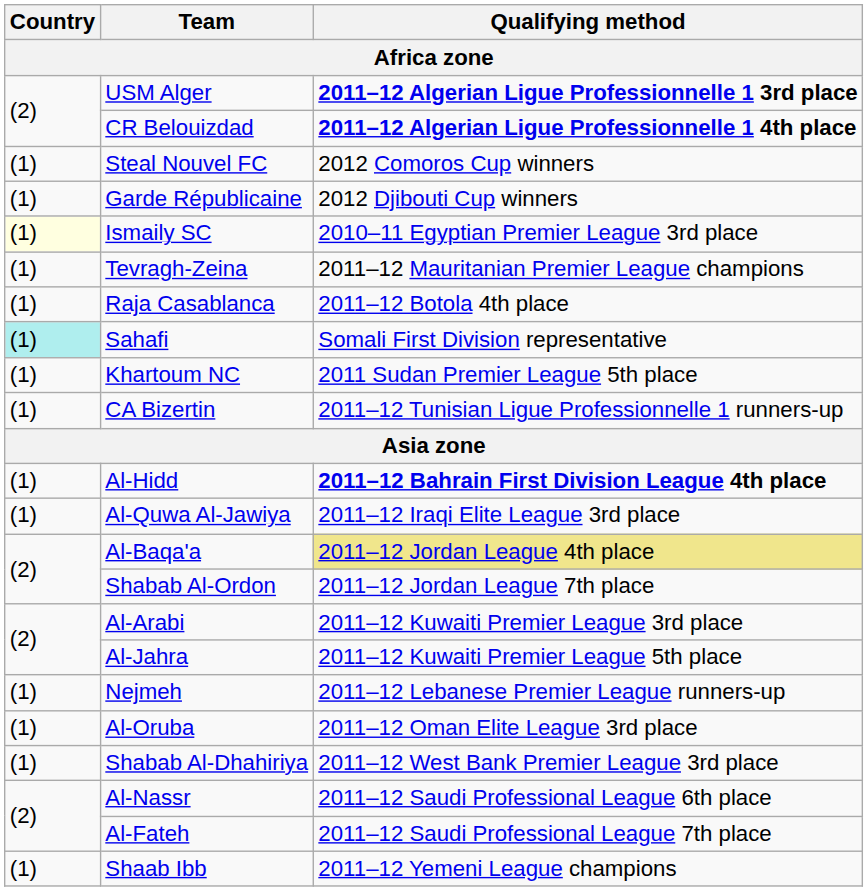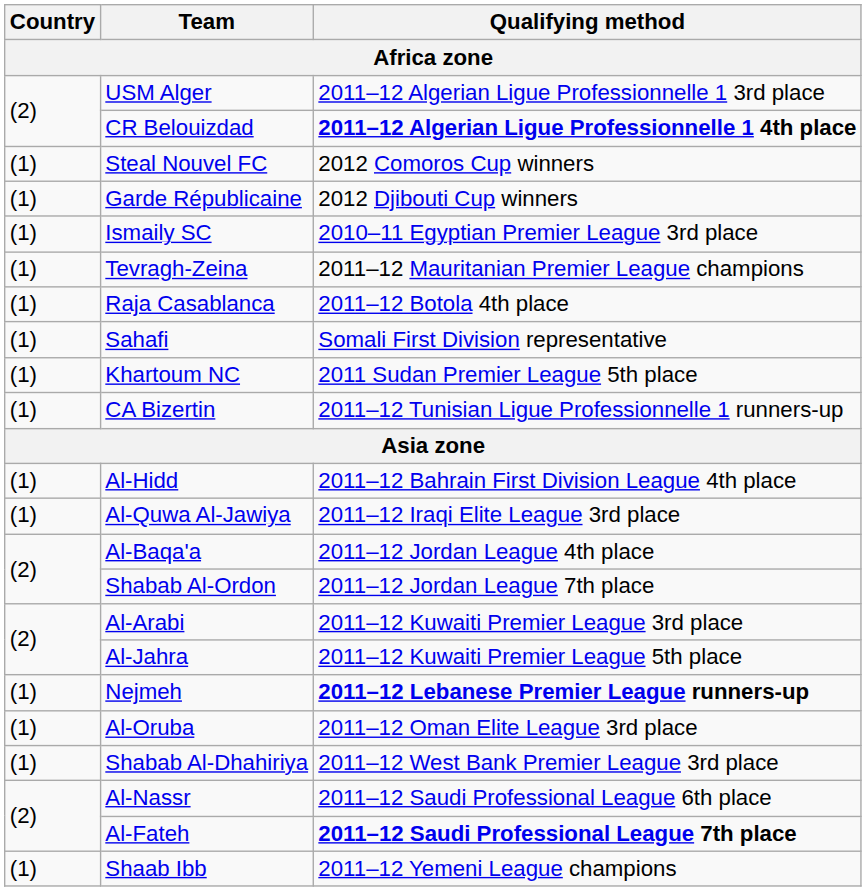(588, 92) bold -> (572, 92) normal
(23, 233) lightyellow background -> (23, 233) no background
(23, 339) paleturquoise background -> (23, 339) no background
(572, 480) bold -> (557, 480) normal
(486, 551) khaki background -> (486, 551) no background
(552, 692) normal -> (564, 692) bold
(545, 833) normal -> (558, 833) bold
